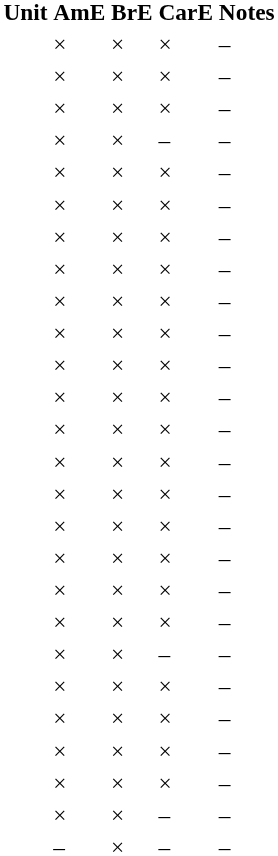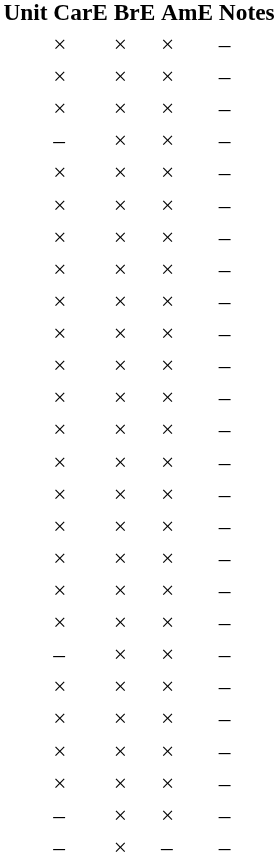columns swapped: (186, 12) <-> (79, 12)
